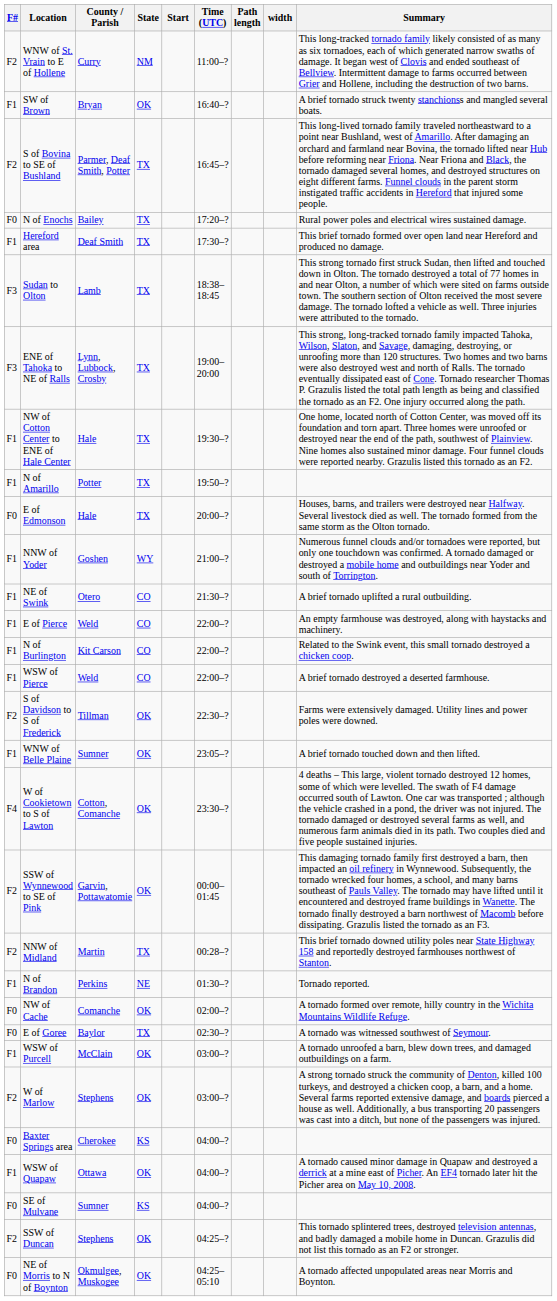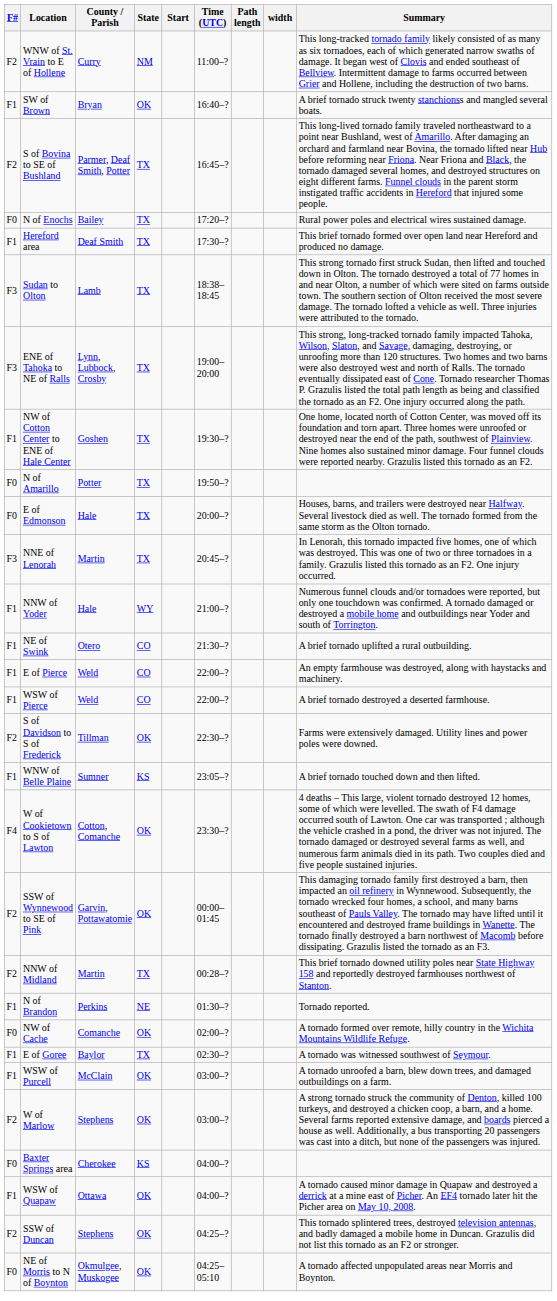(87, 439) Hale -> (93, 439) Goshen
(12, 483) F1 -> (12, 483) F0
+ row: (40, 559)
(93, 559) Goshen -> (87, 608) Hale
- row: (44, 651)
(144, 754) OK -> (143, 776) KS
(12, 1032) F0 -> (12, 1054) F1
- row: (41, 1206)
